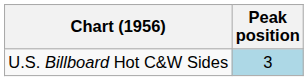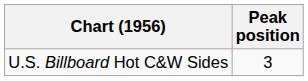(268, 62) lightblue background -> (268, 62) no background
